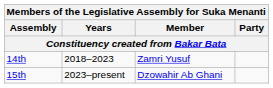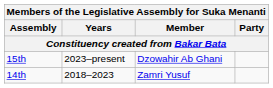rows swapped: (16, 59) <-> (16, 75)
